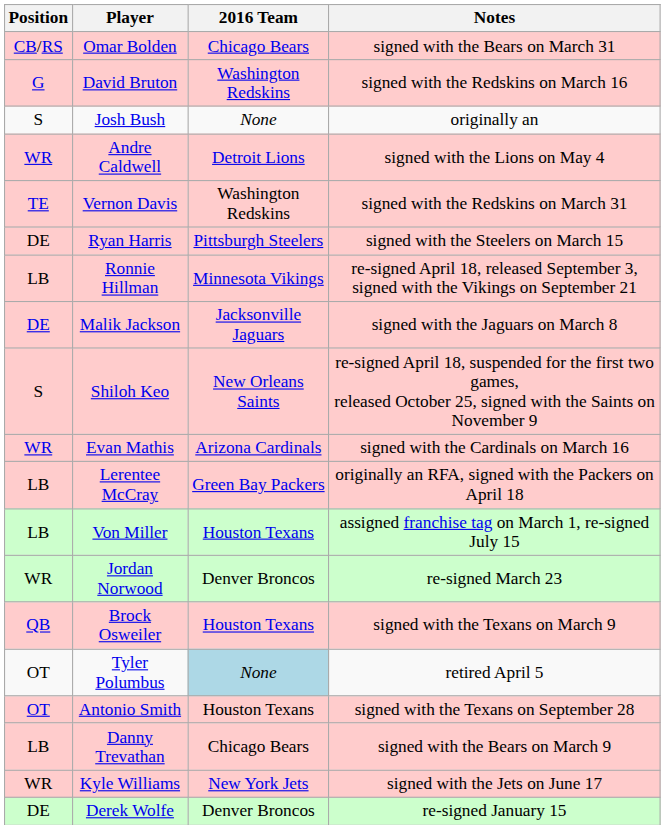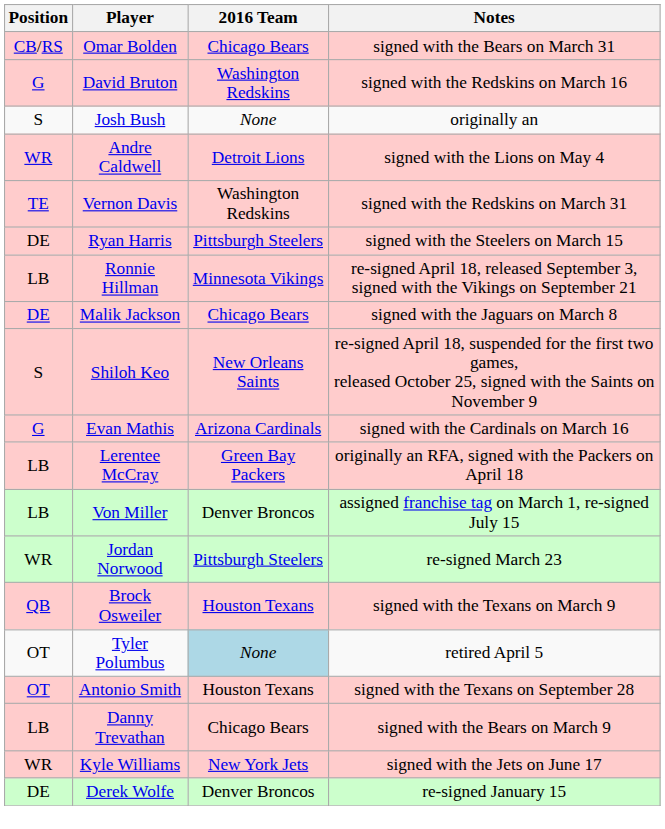(258, 324) Jacksonville Jaguars -> (258, 315) Chicago Bears
(38, 447) WR -> (38, 428) G
(258, 531) Houston Texans -> (258, 512) Denver Broncos
(258, 578) Denver Broncos -> (258, 559) Pittsburgh Steelers
